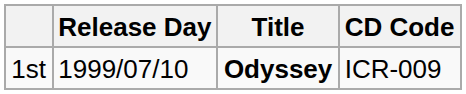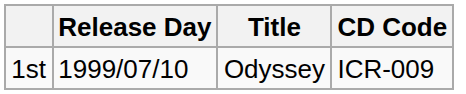(278, 69) bold -> (274, 69) normal
